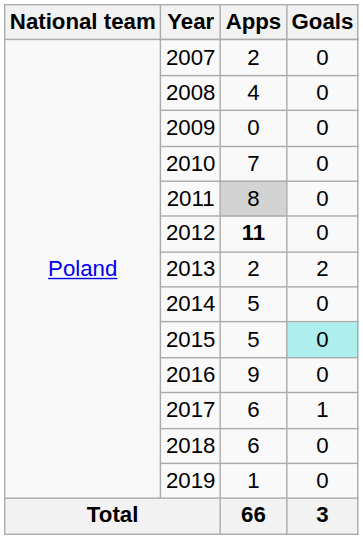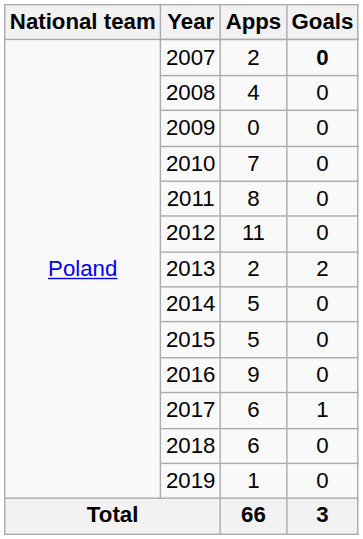(322, 57) normal -> (322, 57) bold
(253, 198) lightgrey background -> (253, 198) no background
(253, 233) bold -> (253, 233) normal
(322, 339) paleturquoise background -> (322, 339) no background
